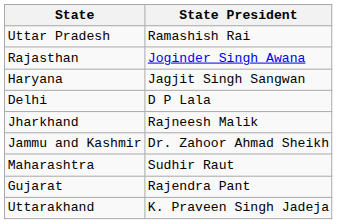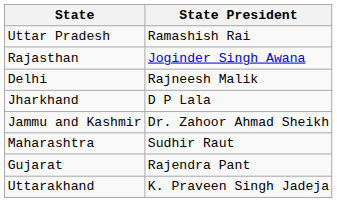- row: (35, 79)
(179, 101) D P Lala -> (203, 79) Rajneesh Malik
(203, 122) Rajneesh Malik -> (179, 101) D P Lala
